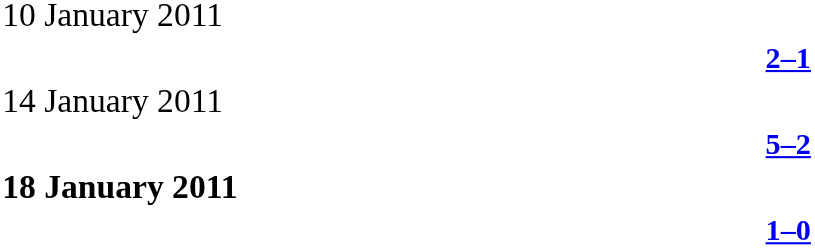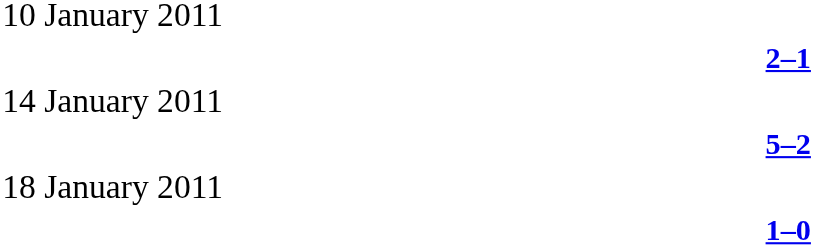(120, 187) bold -> (113, 187) normal
